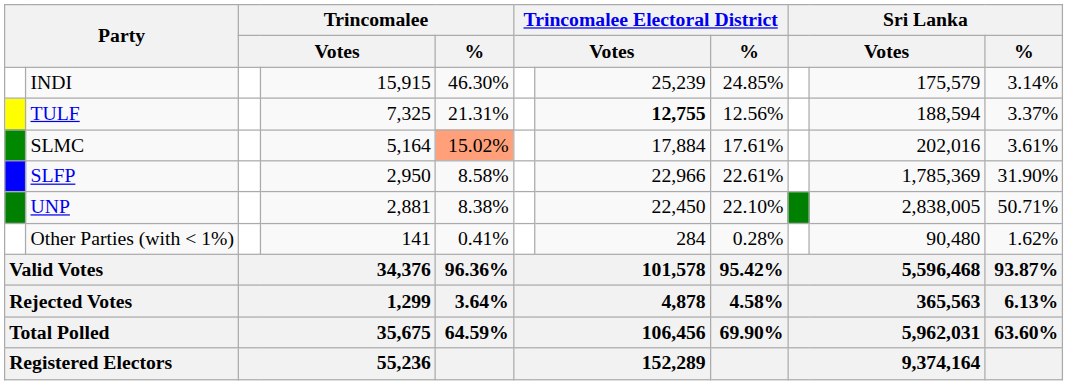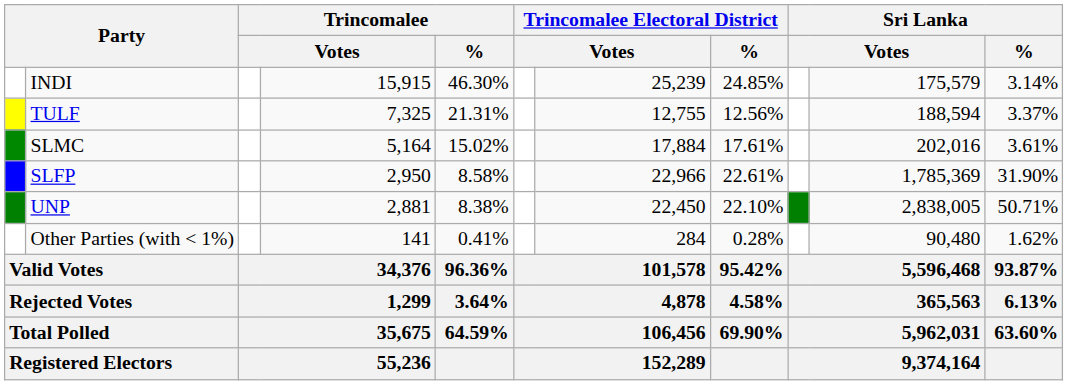(679, 113) bold -> (679, 113) normal
(478, 144) lightsalmon background -> (478, 144) no background
